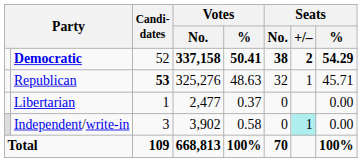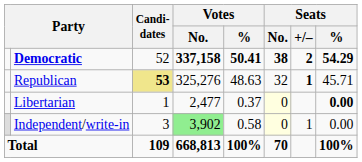(163, 80) no background -> (163, 80) khaki background
(309, 80) normal -> (309, 80) bold
(284, 102) no background -> (284, 102) lightyellow background
(341, 102) normal -> (341, 102) bold
(205, 124) no background -> (205, 124) lightgreen background
(284, 124) no background -> (284, 124) lightyellow background
(309, 124) paleturquoise background -> (309, 124) no background
